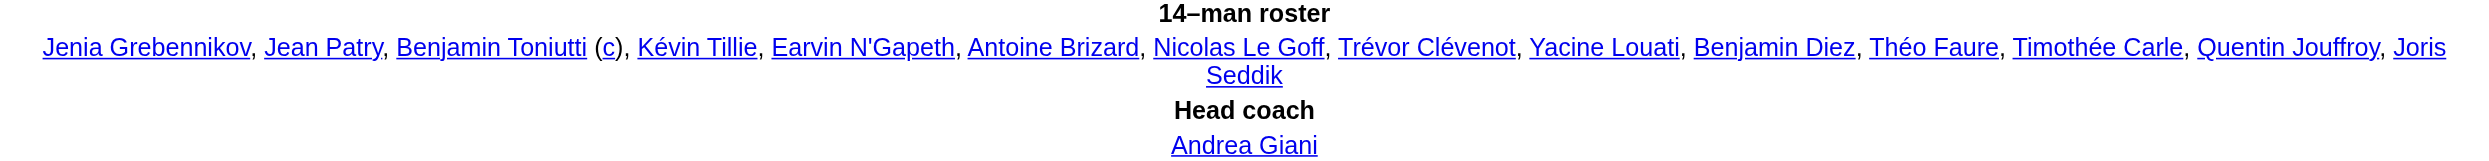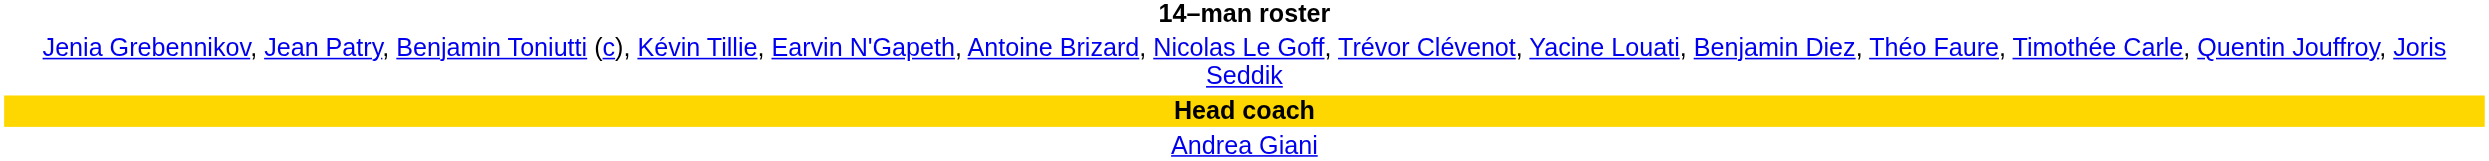(1244, 110) no background -> (1244, 110) gold background
